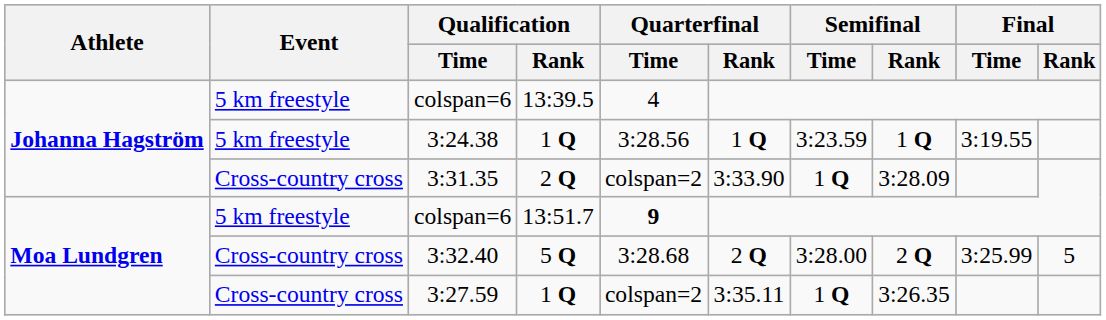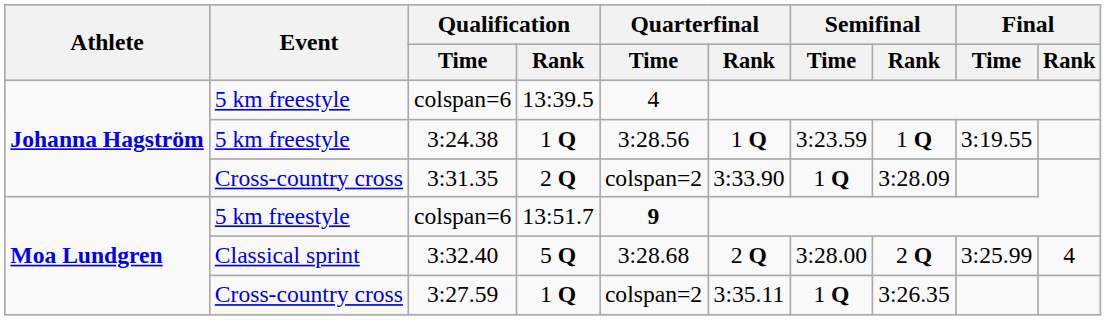(309, 255) Cross-country cross -> (287, 255) Classical sprint
(1069, 255) 5 -> (1069, 255) 4
